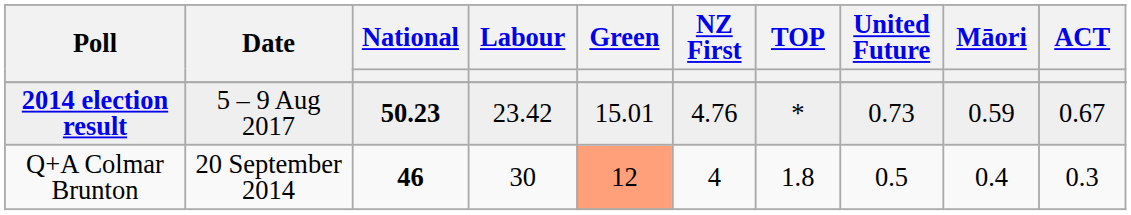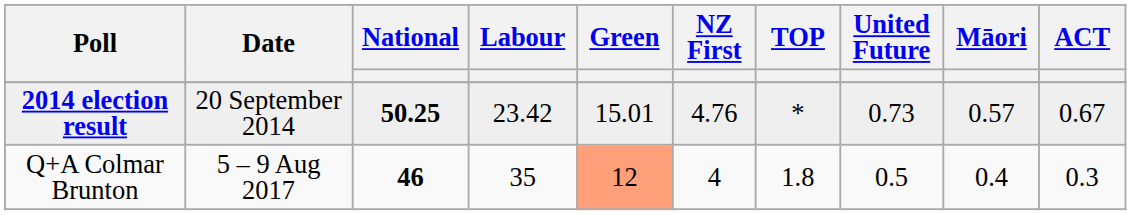(269, 114) 5 – 9 Aug 2017 -> (269, 114) 20 September 2014
(410, 114) 50.23 -> (410, 114) 50.25
(991, 114) 0.59 -> (991, 114) 0.57
(269, 178) 20 September 2014 -> (269, 178) 5 – 9 Aug 2017
(523, 178) 30 -> (523, 178) 35
